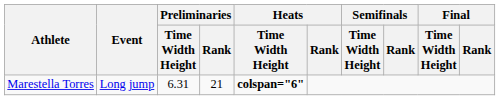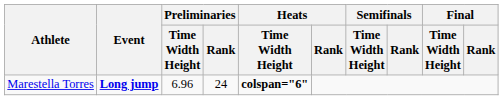(127, 85) normal -> (129, 85) bold
(178, 85) 6.31 -> (182, 85) 6.96
(217, 85) 21 -> (221, 85) 24
